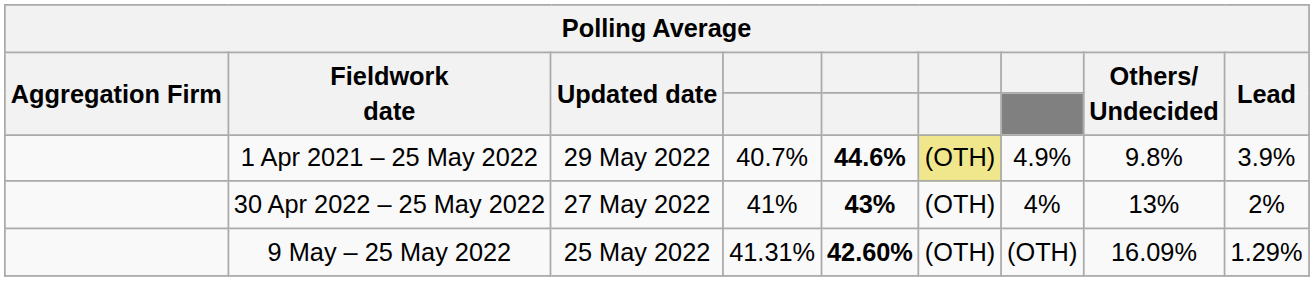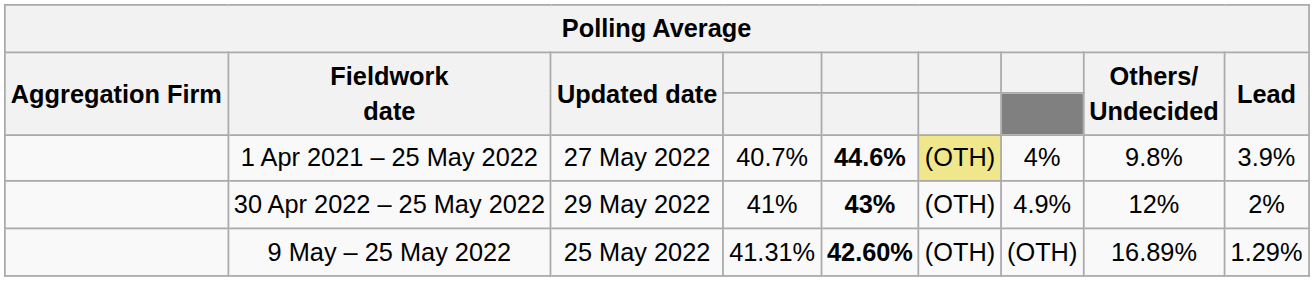(637, 158) 29 May 2022 -> (637, 158) 27 May 2022
(1042, 158) 4.9% -> (1042, 158) 4%
(637, 205) 27 May 2022 -> (637, 205) 29 May 2022
(1042, 205) 4% -> (1042, 205) 4.9%
(1154, 205) 13% -> (1154, 205) 12%
(1154, 252) 16.09% -> (1154, 252) 16.89%
